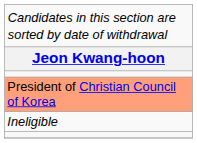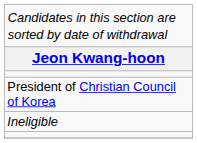(92, 94) lightsalmon background -> (92, 94) no background
